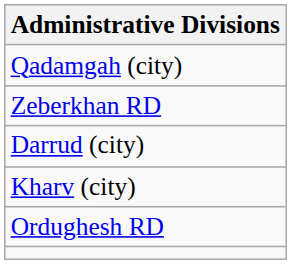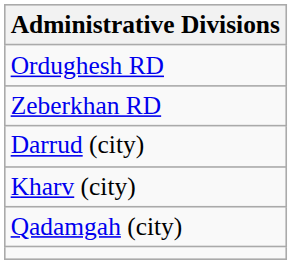(96, 65) Qadamgah (city) -> (87, 65) Ordughesh RD
(87, 226) Ordughesh RD -> (96, 226) Qadamgah (city)
